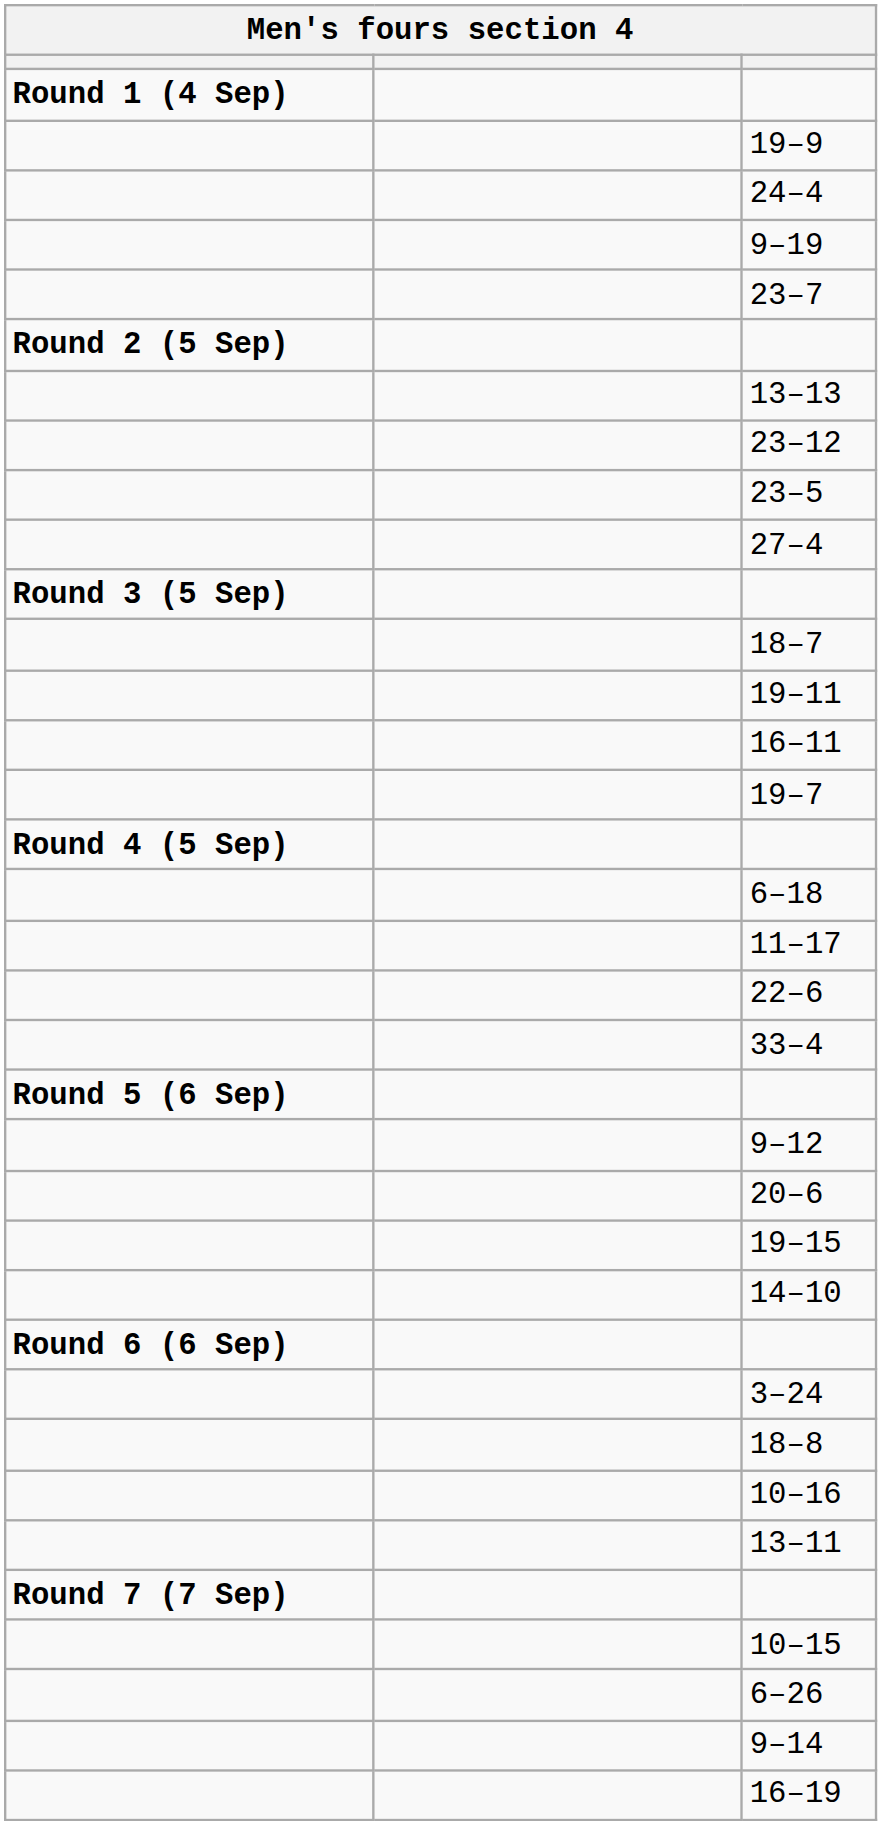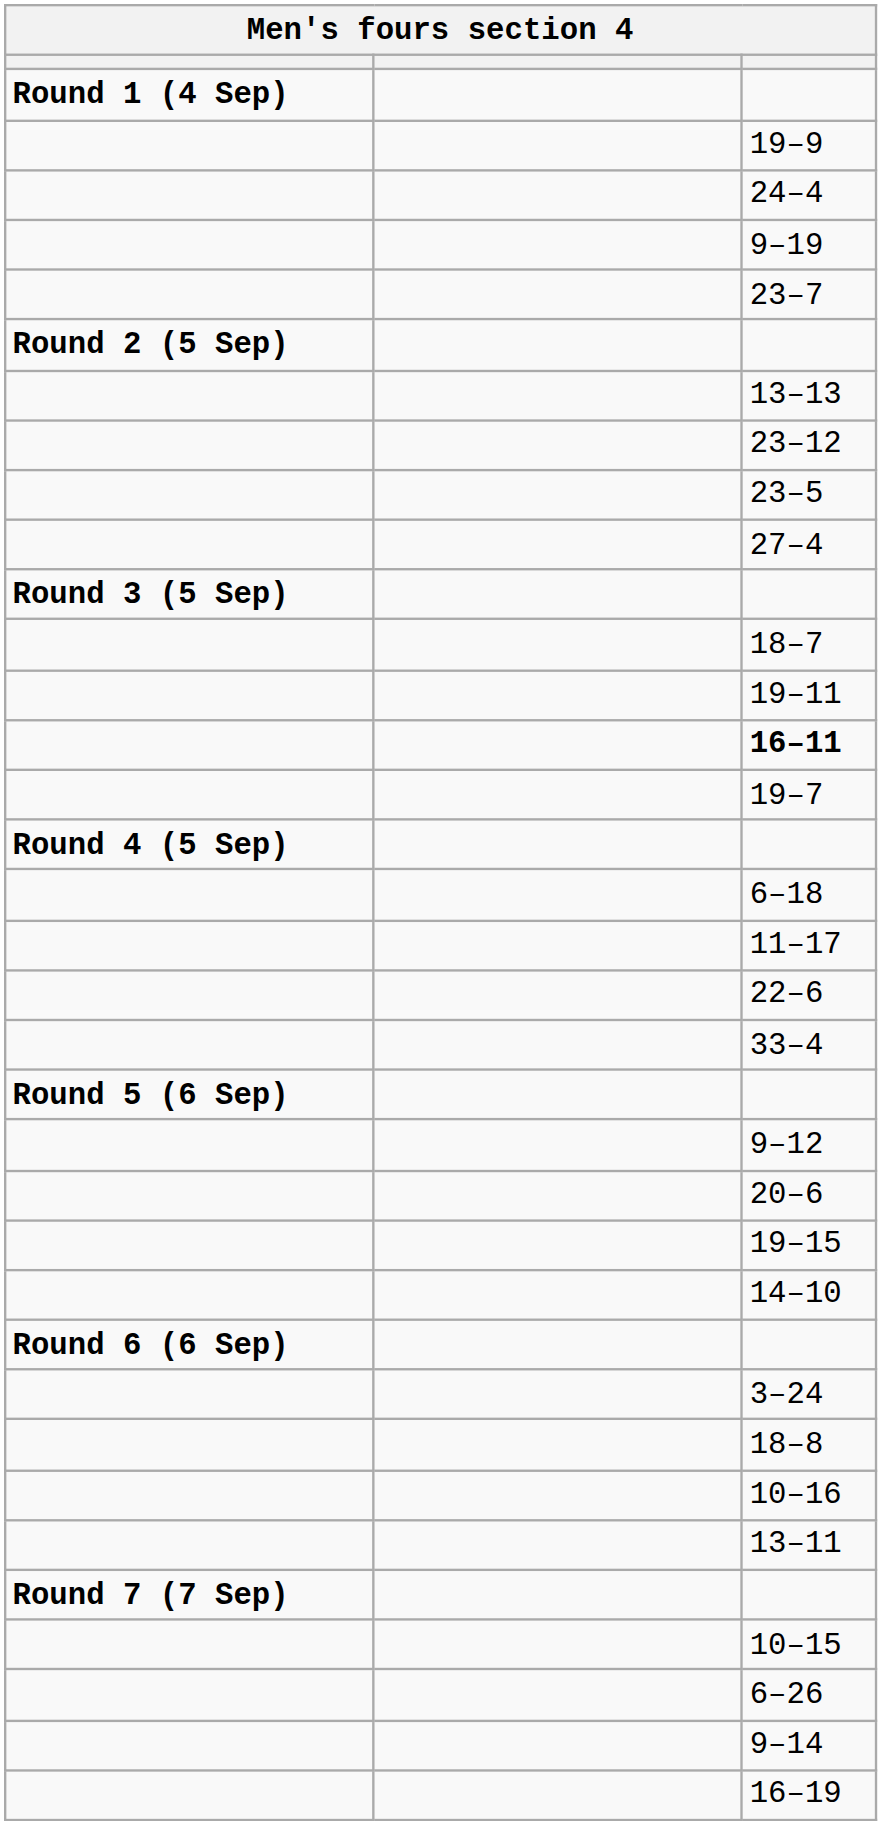(796, 745) normal -> (796, 745) bold
